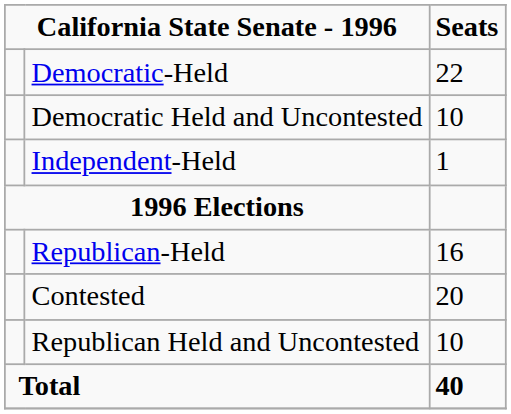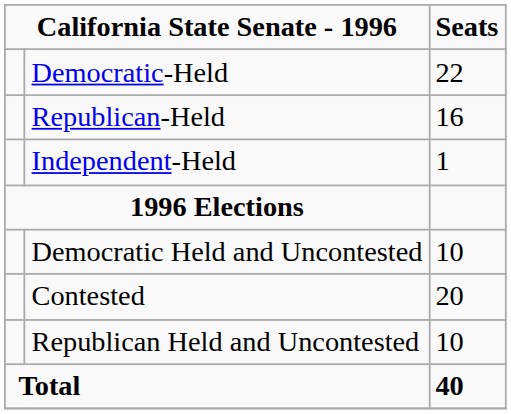rows swapped: (128, 251) <-> (227, 116)
